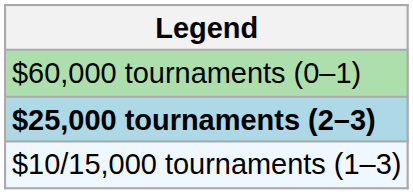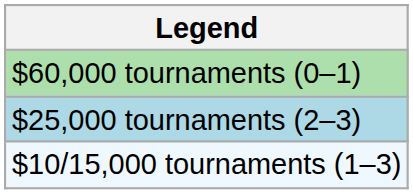(194, 119) bold -> (187, 119) normal
